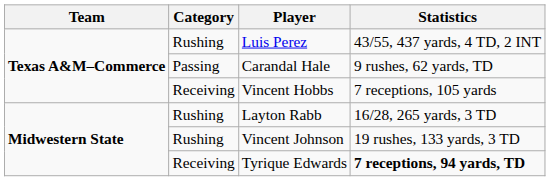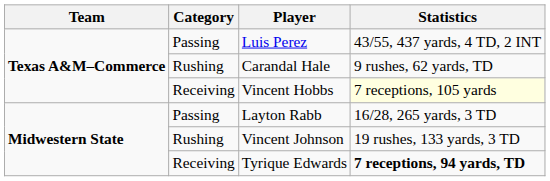(198, 41) Rushing -> (196, 41) Passing
(196, 65) Passing -> (198, 65) Rushing
(425, 90) no background -> (425, 90) lightyellow background
(198, 114) Rushing -> (196, 114) Passing
